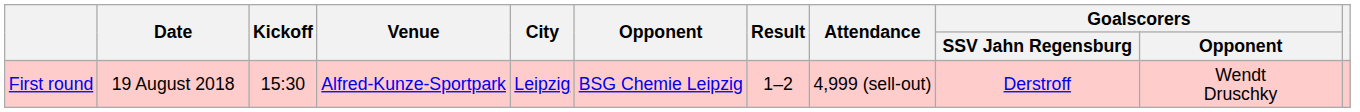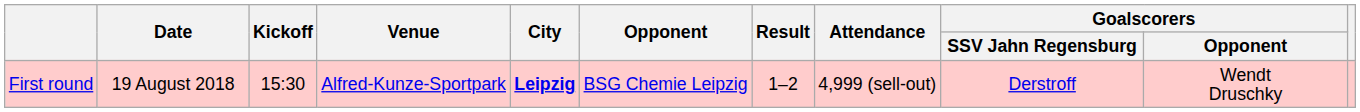(542, 84) normal -> (545, 84) bold
